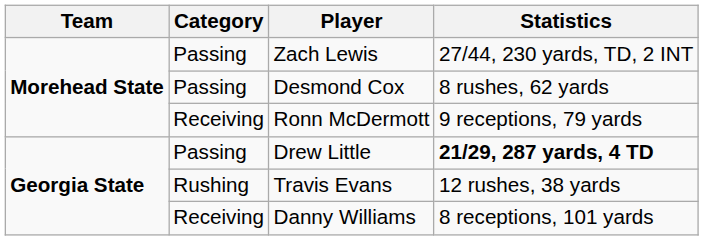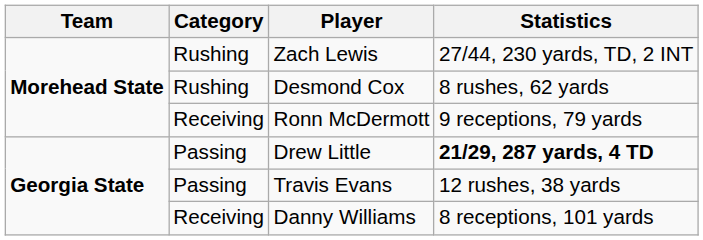(210, 54) Passing -> (211, 54) Rushing
(210, 86) Passing -> (211, 86) Rushing
(211, 185) Rushing -> (210, 185) Passing
